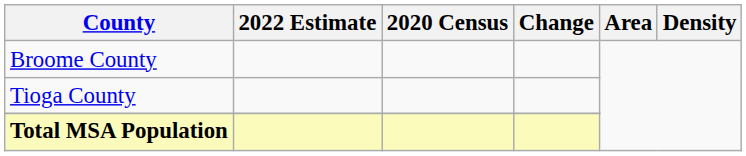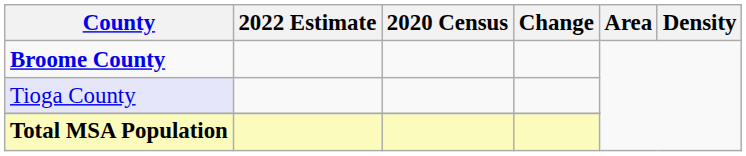(83, 58) normal -> (88, 58) bold
(73, 95) no background -> (73, 95) lavender background
